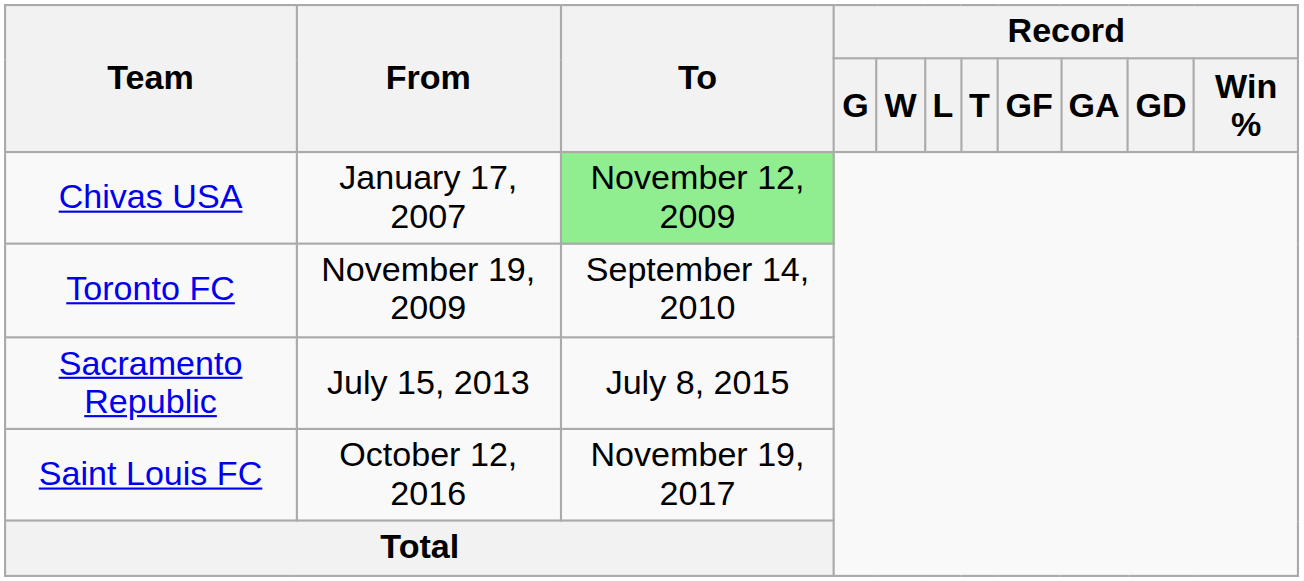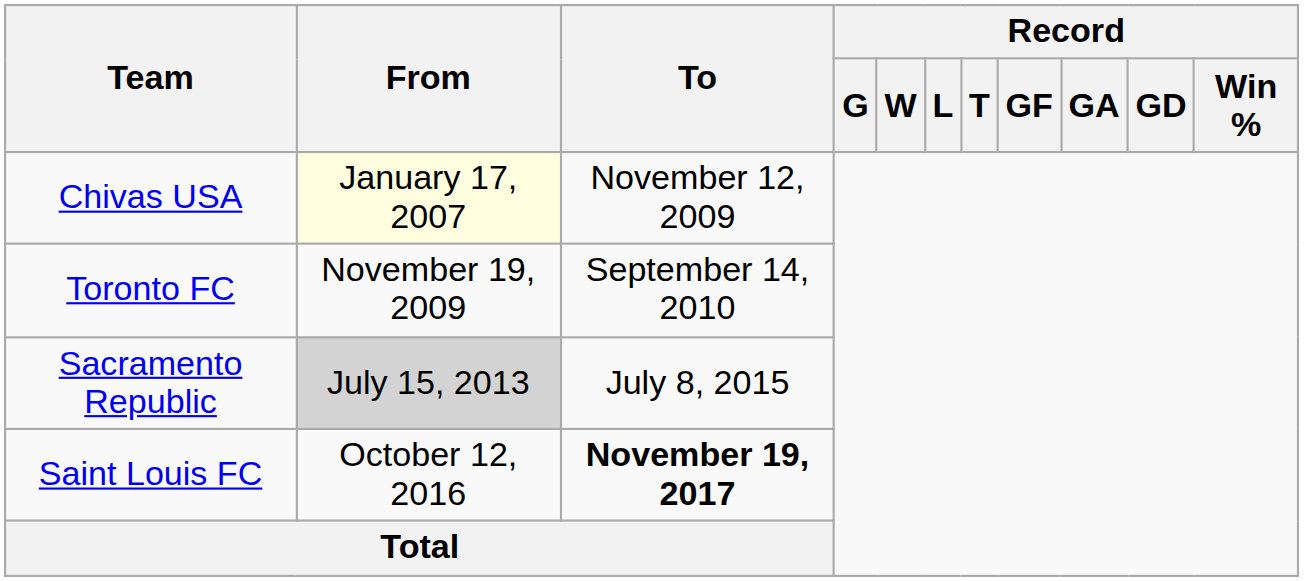(428, 197) no background -> (428, 197) lightyellow background
(698, 197) lightgreen background -> (698, 197) no background
(428, 381) no background -> (428, 381) lightgrey background
(698, 474) normal -> (698, 474) bold
